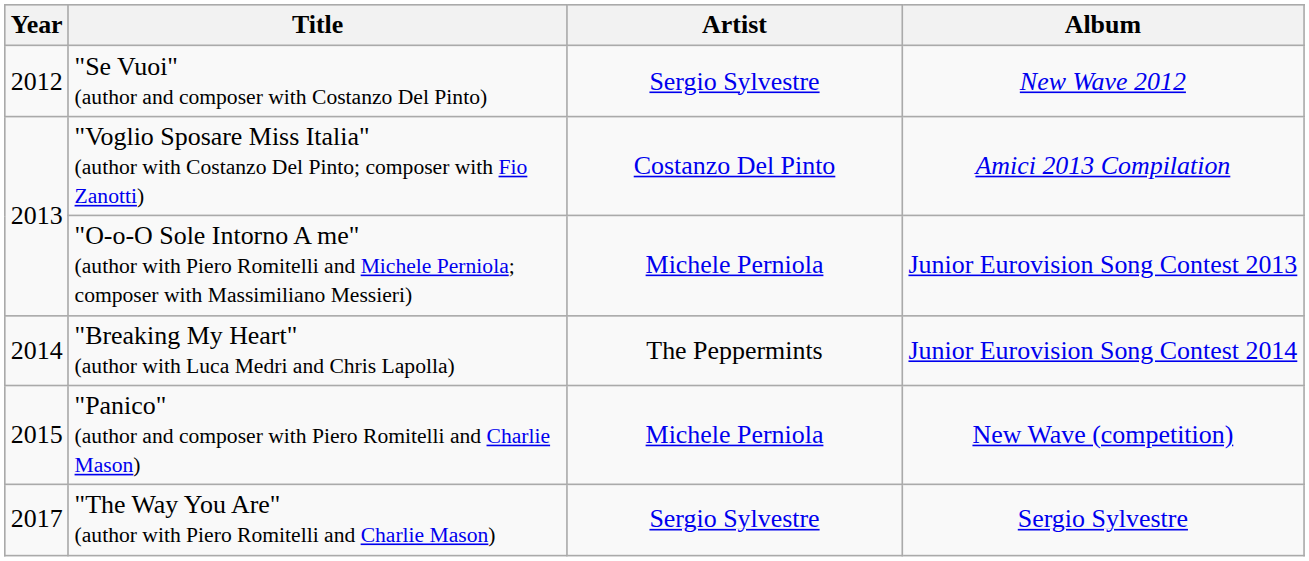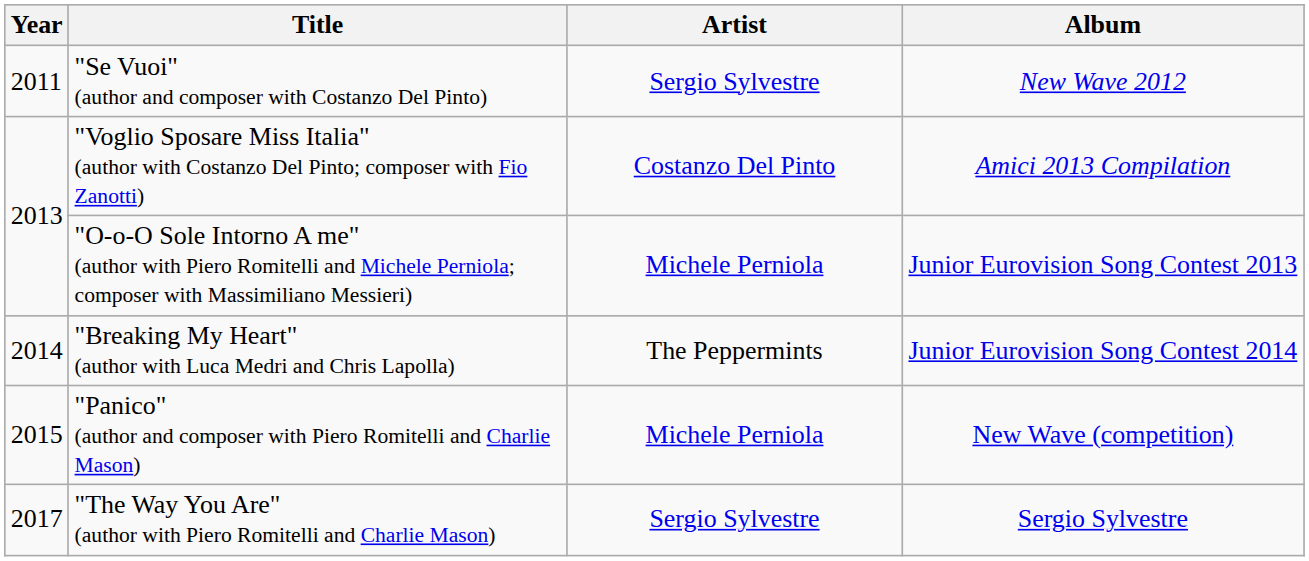(37, 80) 2012 -> (36, 80) 2011
